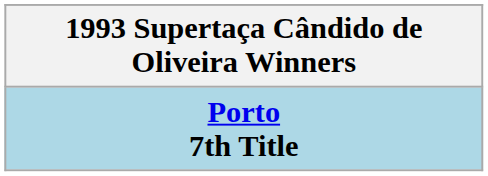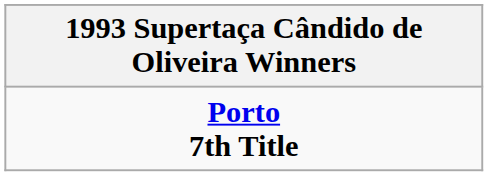(244, 128) lightblue background -> (244, 128) no background
